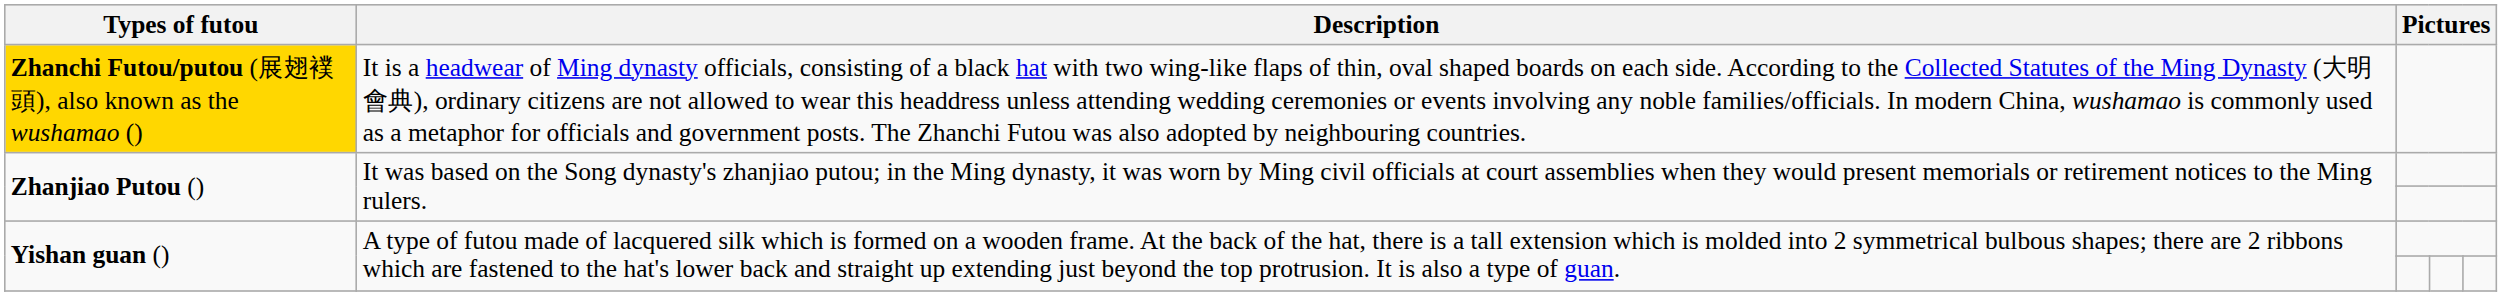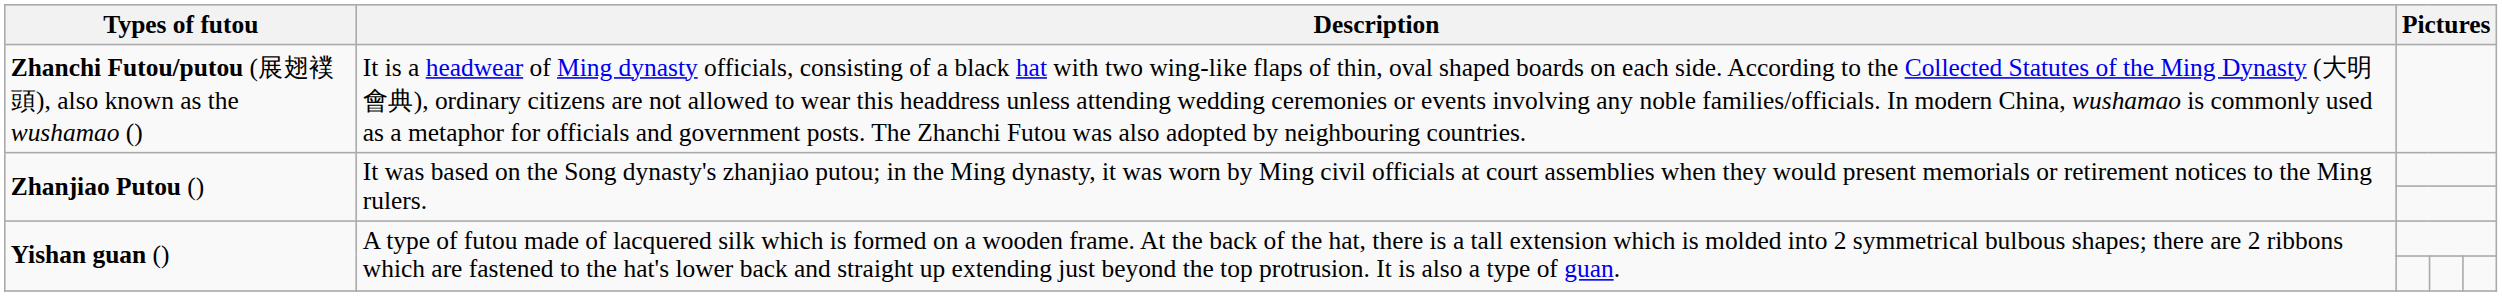(173, 99) gold background -> (173, 99) no background
